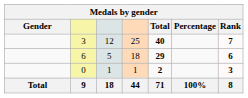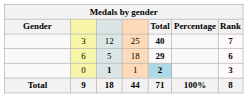(109, 71) normal -> (109, 71) bold
(160, 71) no background -> (160, 71) lightblue background
